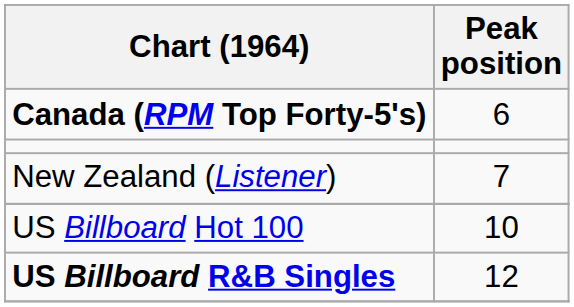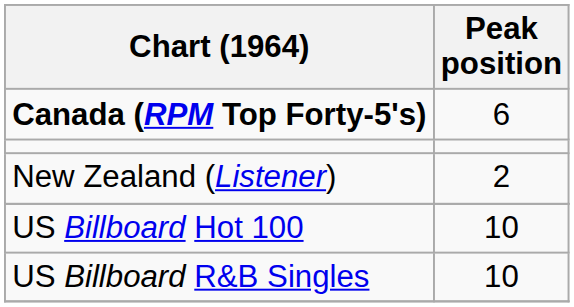(501, 177) 7 -> (501, 177) 2
(204, 276) bold -> (191, 276) normal
(501, 276) 12 -> (501, 276) 10
